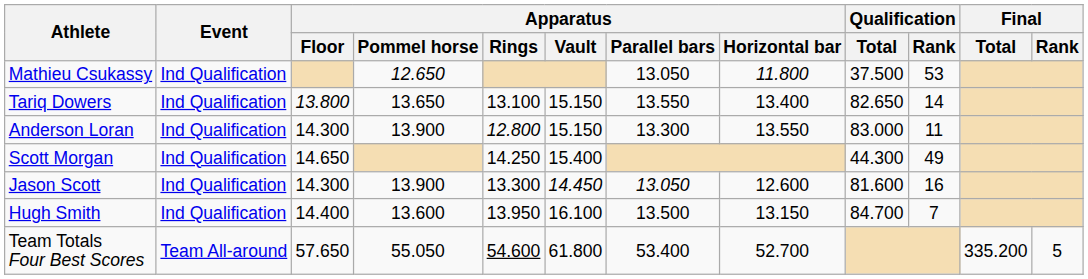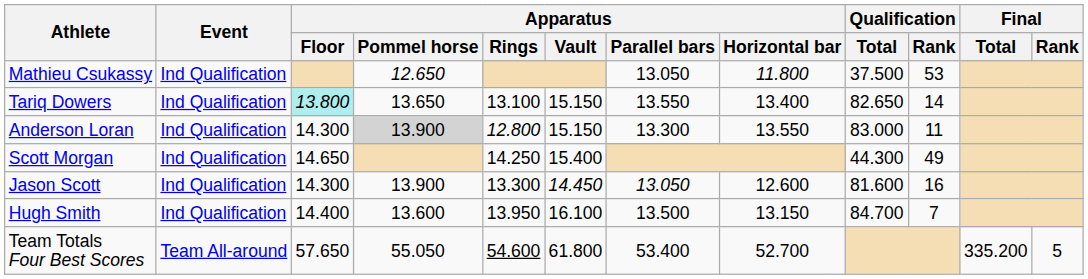(322, 102) no background -> (322, 102) paleturquoise background
(418, 130) no background -> (418, 130) lightgrey background
